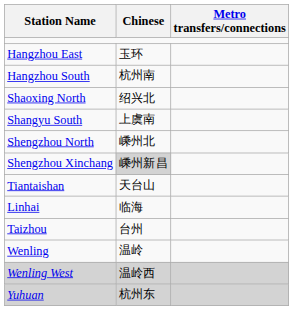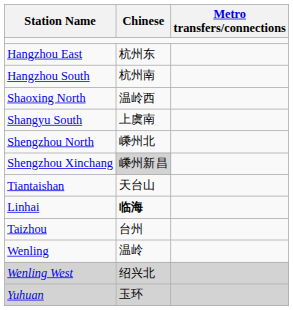(131, 54) 玉环 -> (137, 54) 杭州东
(137, 97) 绍兴北 -> (137, 97) 温岭西
(131, 207) normal -> (131, 207) bold
(137, 272) 温岭西 -> (137, 272) 绍兴北
(137, 294) 杭州东 -> (131, 294) 玉环
